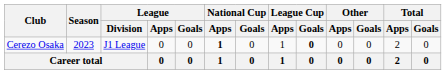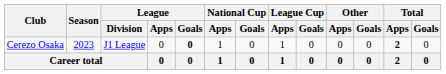(190, 45) normal -> (190, 45) bold
(220, 45) bold -> (220, 45) normal
(311, 45) bold -> (311, 45) normal
(397, 45) normal -> (397, 45) bold
